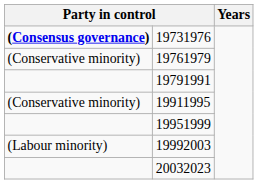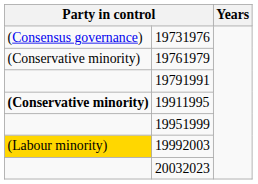(79, 37) bold -> (75, 37) normal
(74, 102) normal -> (78, 102) bold
(57, 146) no background -> (57, 146) gold background
